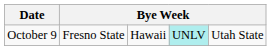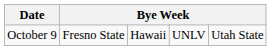(189, 35) paleturquoise background -> (189, 35) no background
